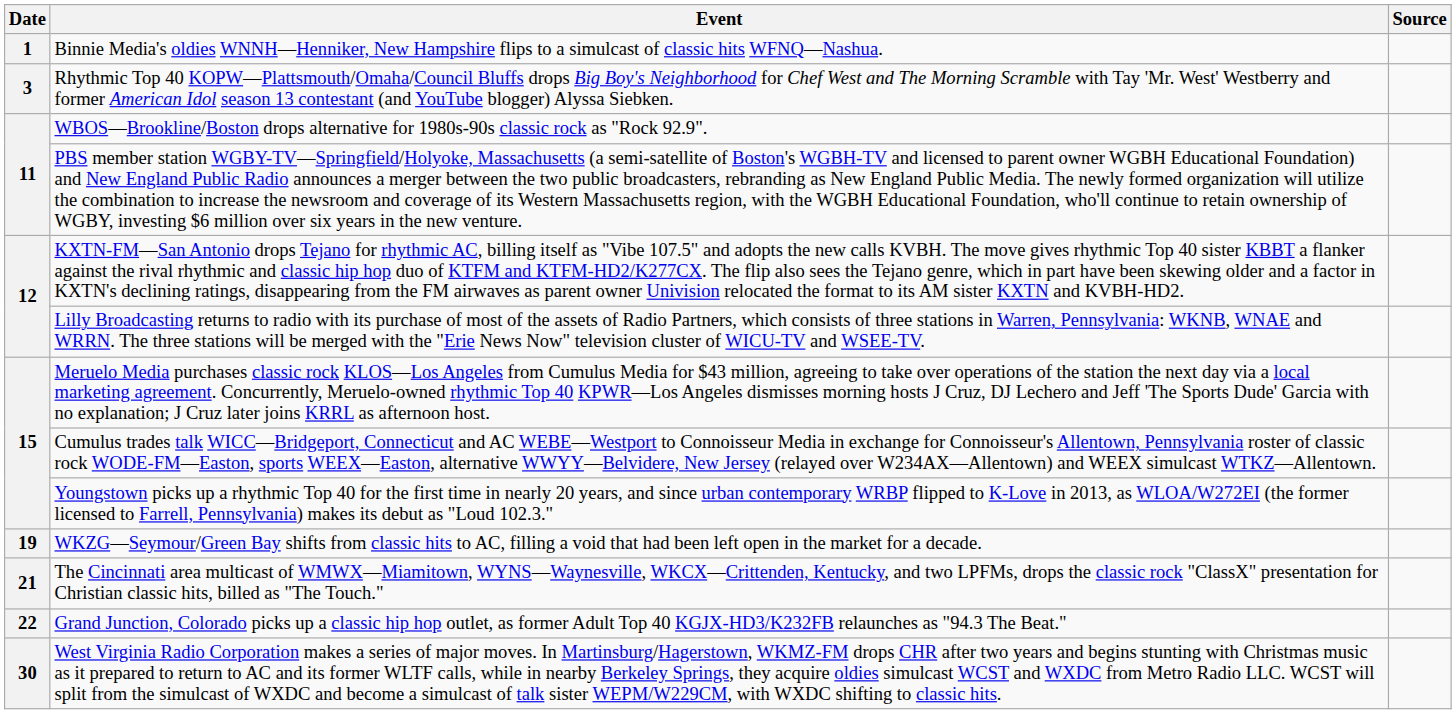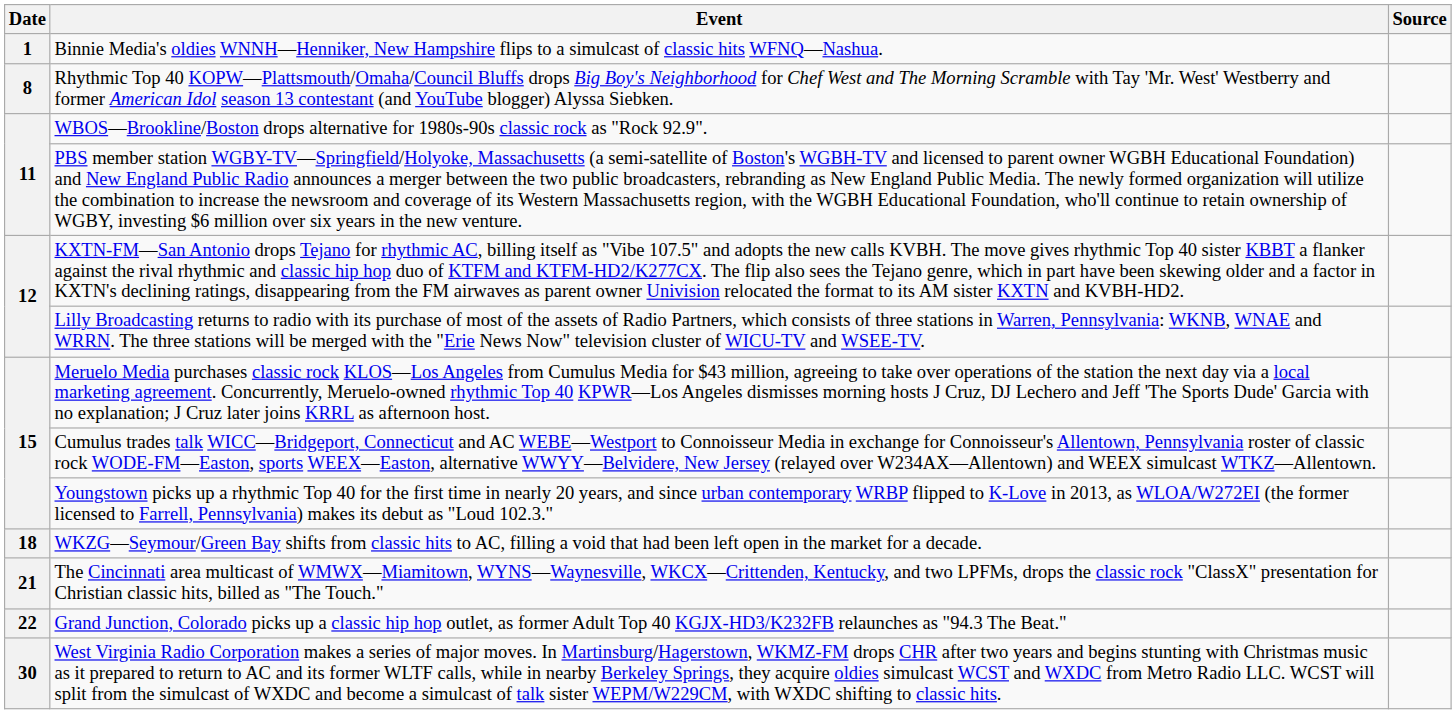(27, 88) 3 -> (27, 88) 8
(27, 543) 19 -> (27, 543) 18
